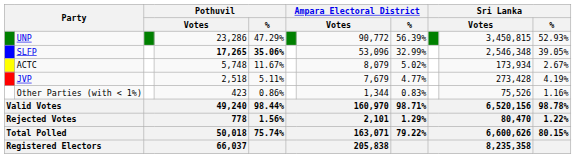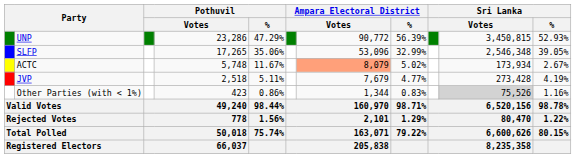(232, 52) bold -> (232, 52) normal
(269, 52) bold -> (269, 52) normal
(376, 65) no background -> (376, 65) lightsalmon background
(516, 92) no background -> (516, 92) lightgrey background
